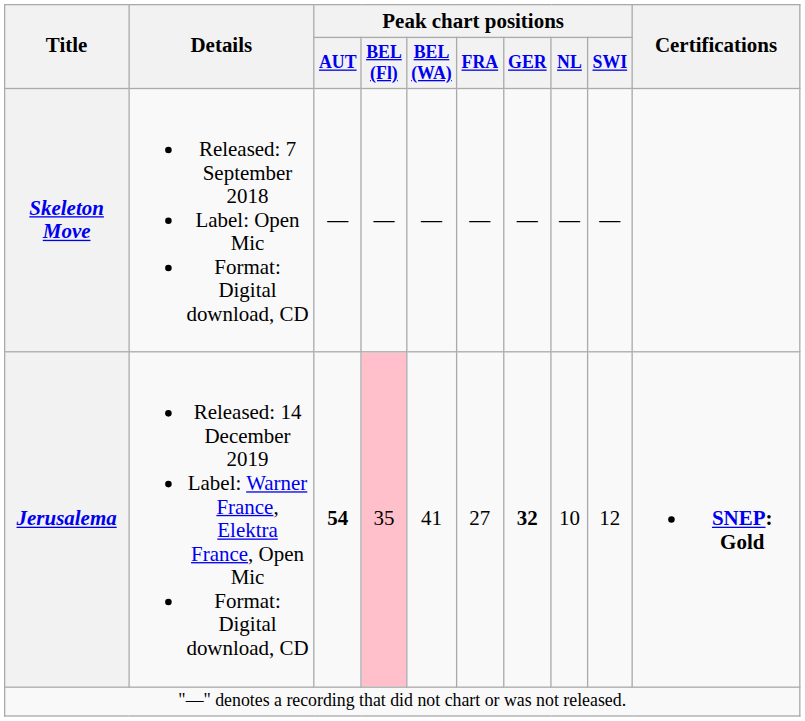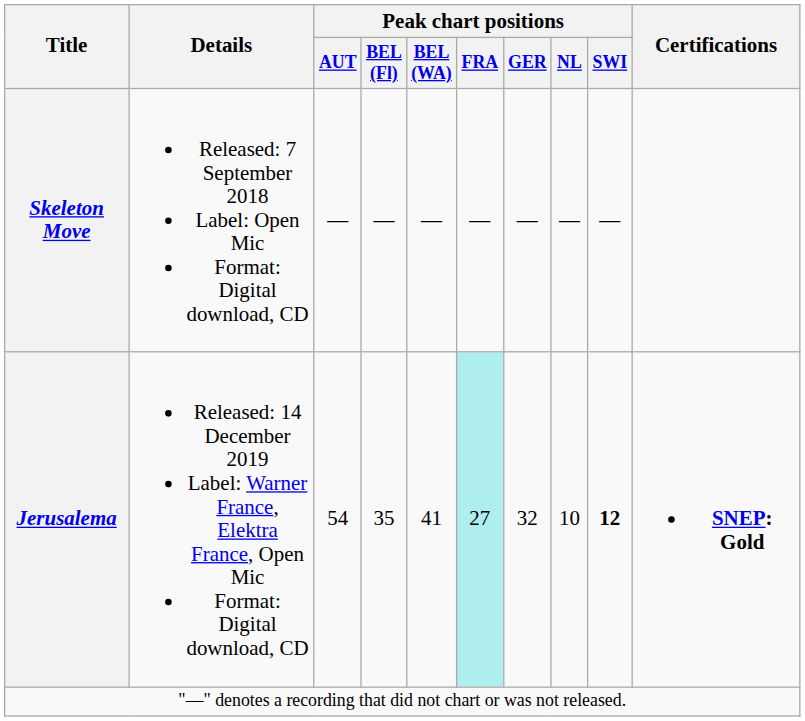(338, 519) bold -> (338, 519) normal
(384, 519) pink background -> (384, 519) no background
(480, 519) no background -> (480, 519) paleturquoise background
(527, 519) bold -> (527, 519) normal
(610, 519) normal -> (610, 519) bold
